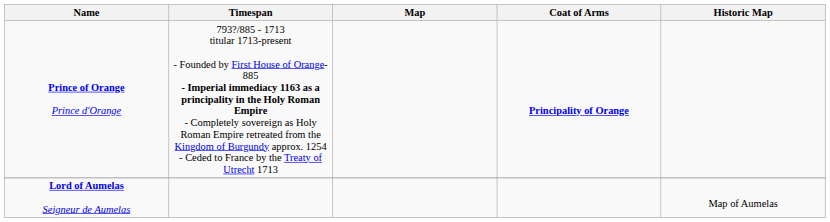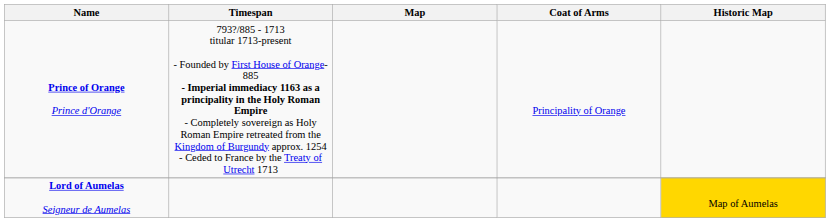(579, 111) bold -> (579, 111) normal
(743, 203) no background -> (743, 203) gold background
